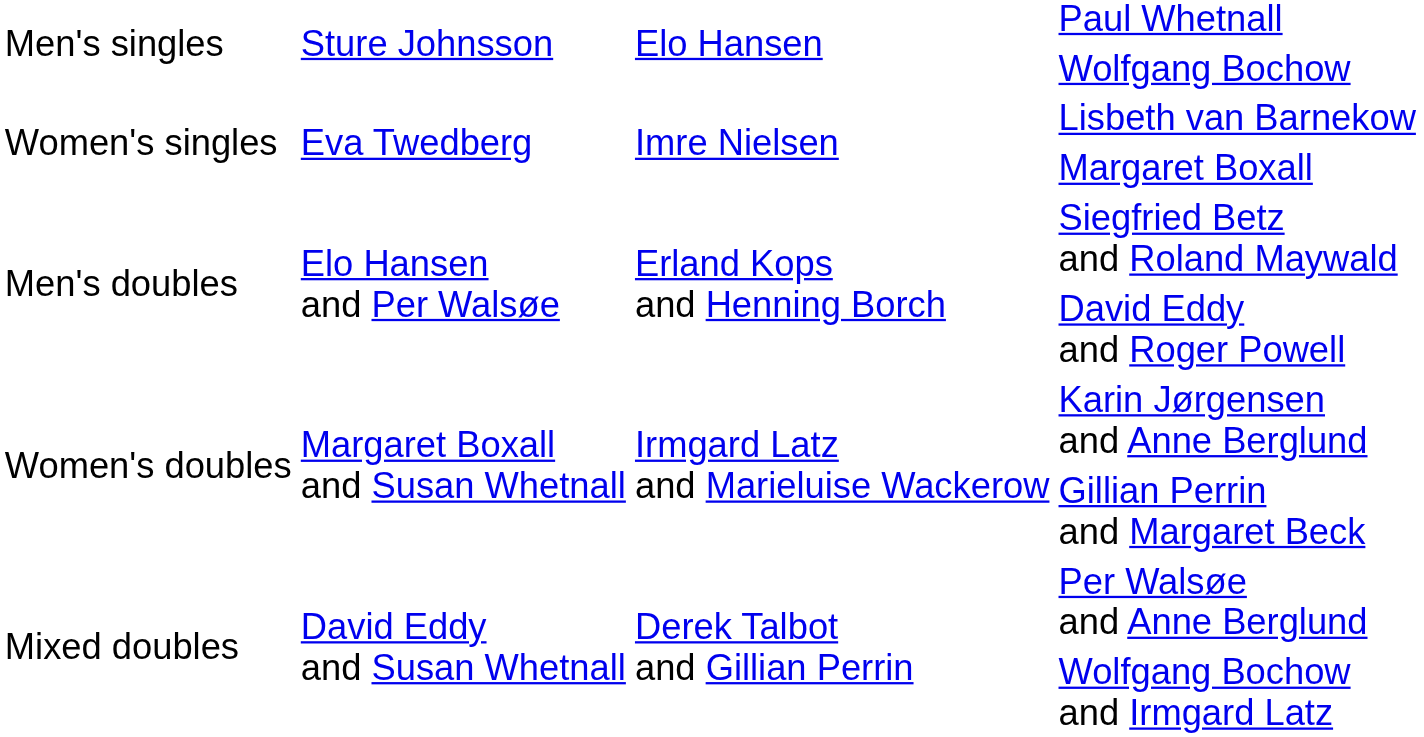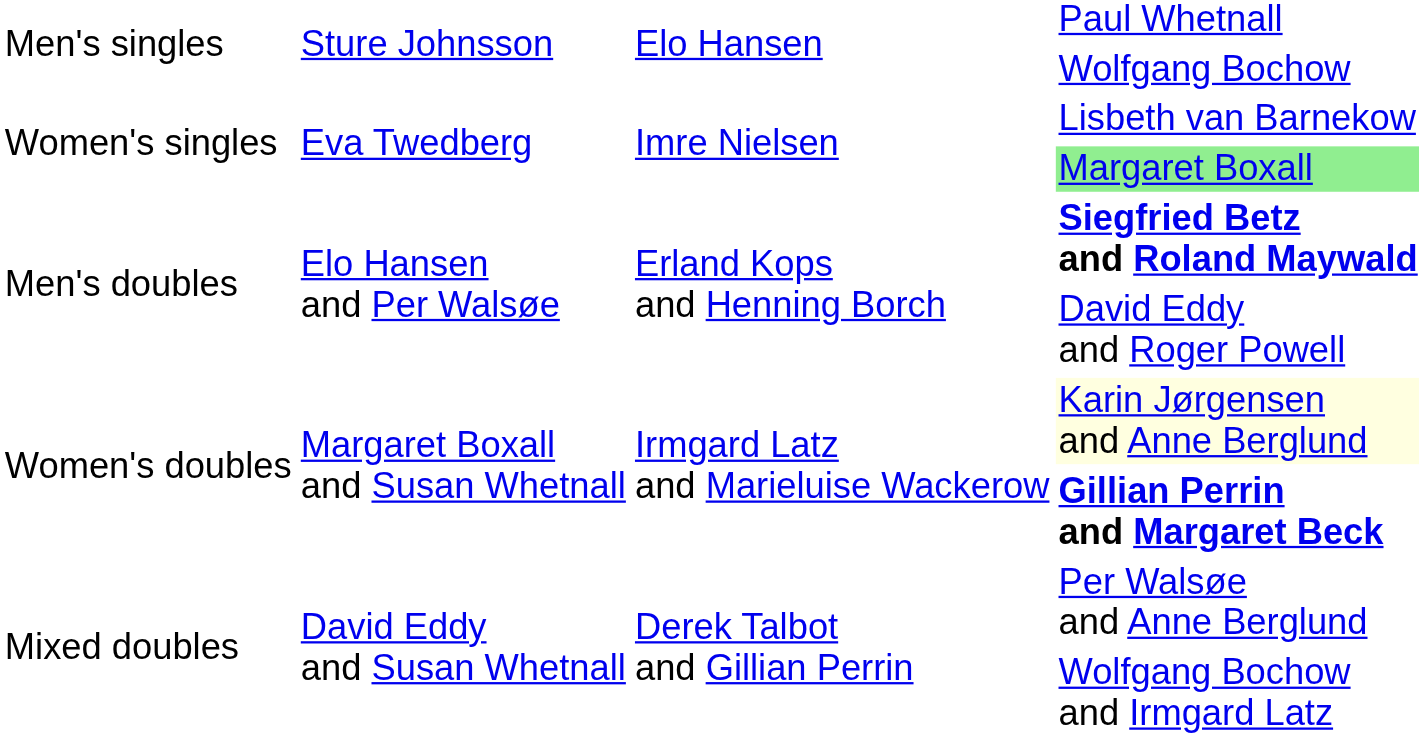(1186, 168) no background -> (1186, 168) lightgreen background
(1228, 238) normal -> (1238, 238) bold
(1213, 420) no background -> (1213, 420) lightyellow background
(1212, 511) normal -> (1221, 511) bold
